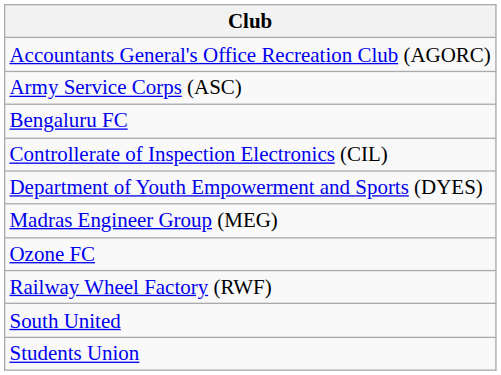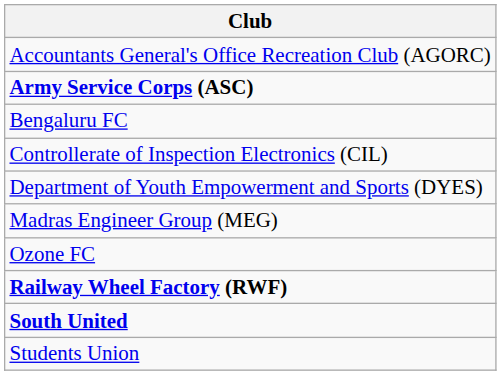(126, 87) normal -> (131, 87) bold
(141, 287) normal -> (148, 287) bold
(65, 320) normal -> (69, 320) bold
